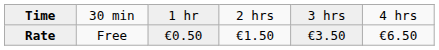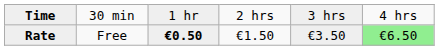(183, 35) normal -> (183, 35) bold
(398, 35) no background -> (398, 35) lightgreen background
